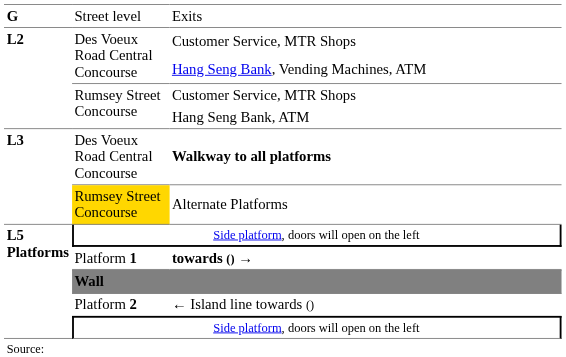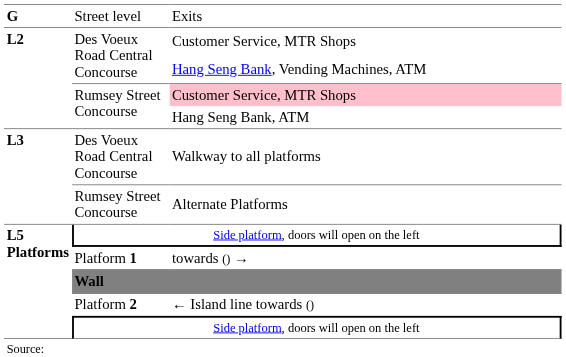(264, 95) no background -> (264, 95) pink background
(251, 156) bold -> (246, 156) normal
(118, 204) gold background -> (118, 204) no background
(212, 257) bold -> (210, 257) normal
